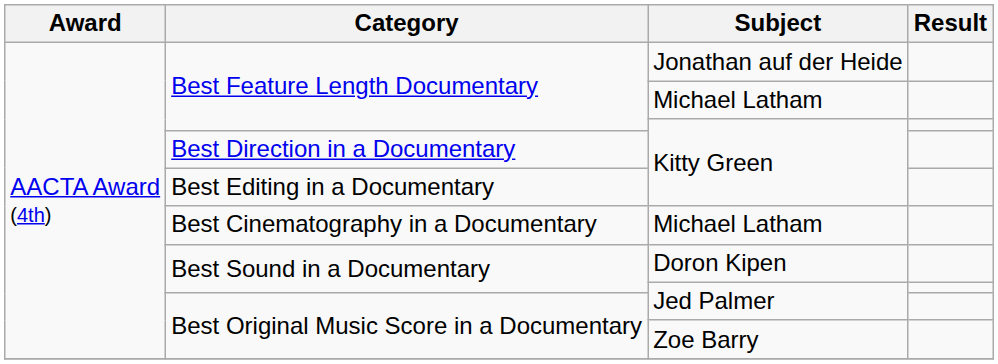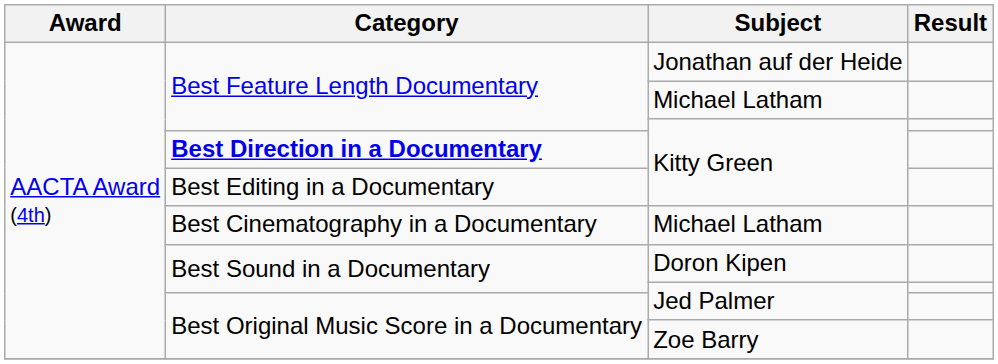(343, 148) normal -> (357, 148) bold
